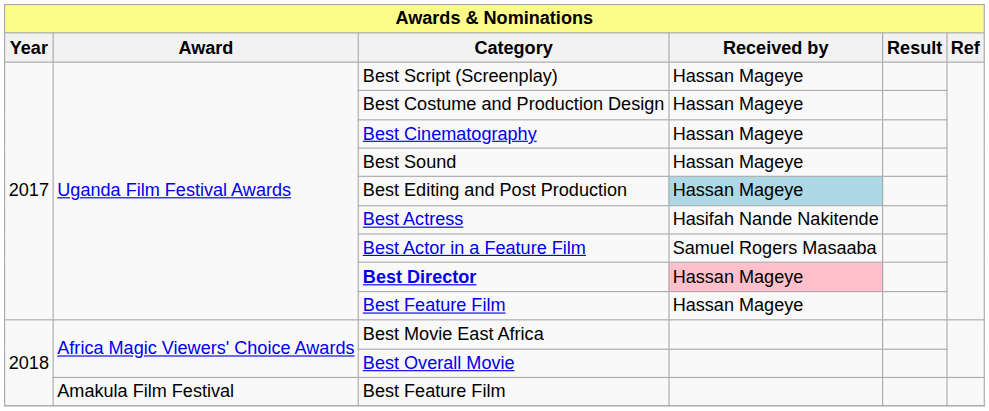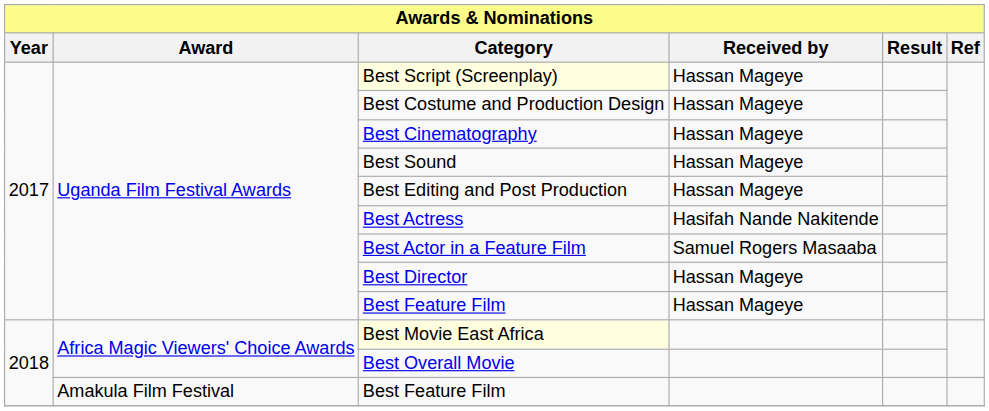(460, 76) no background -> (460, 76) lightyellow background
(738, 190) lightblue background -> (738, 190) no background
(420, 276) bold -> (415, 276) normal
(738, 276) pink background -> (738, 276) no background
(453, 334) no background -> (453, 334) lightyellow background
